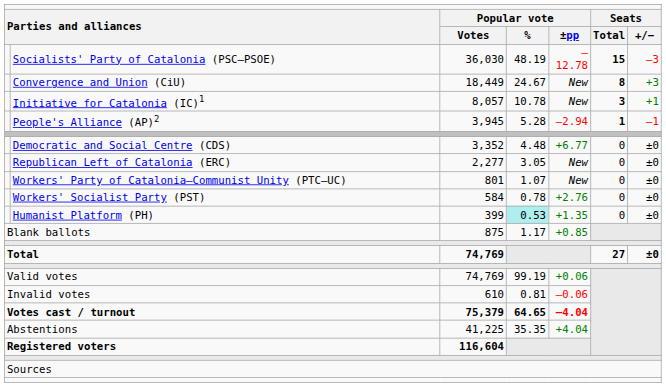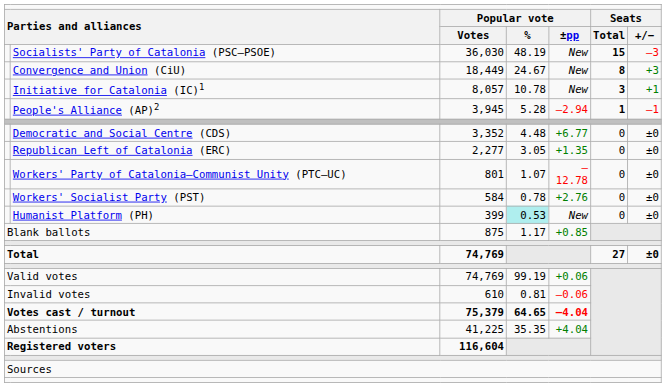(572, 59) –12.78 -> (578, 53) New
(578, 163) New -> (572, 150) +1.35
(578, 180) New -> (572, 174) –12.78
(572, 215) +1.35 -> (578, 215) New
